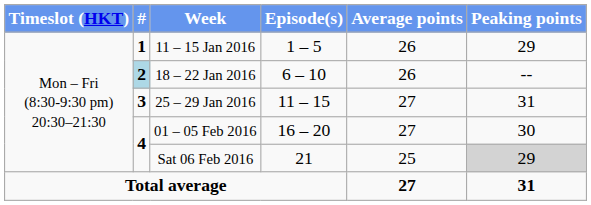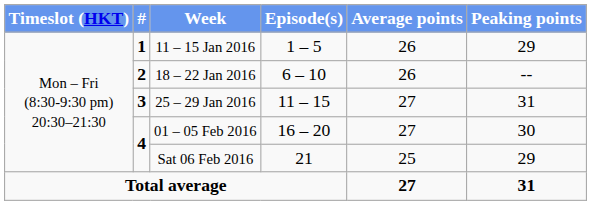(142, 74) lightblue background -> (142, 74) no background
(526, 158) lightgrey background -> (526, 158) no background
